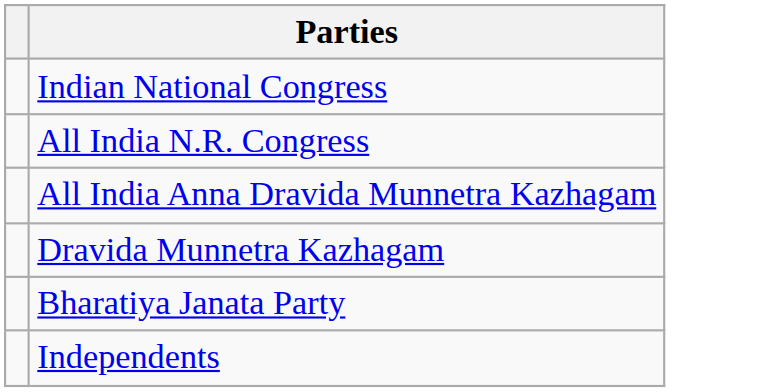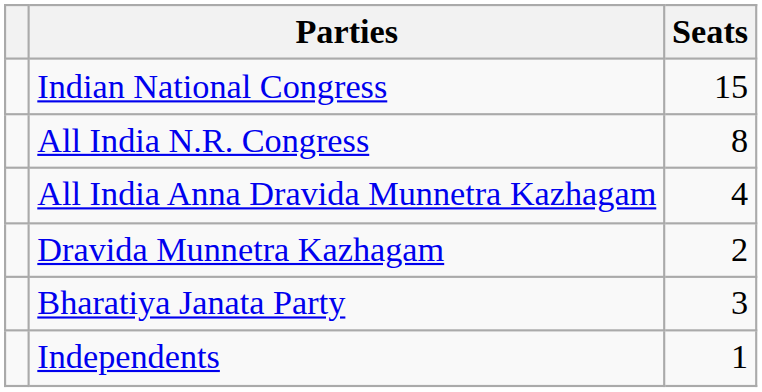+ column: (710, 31)
